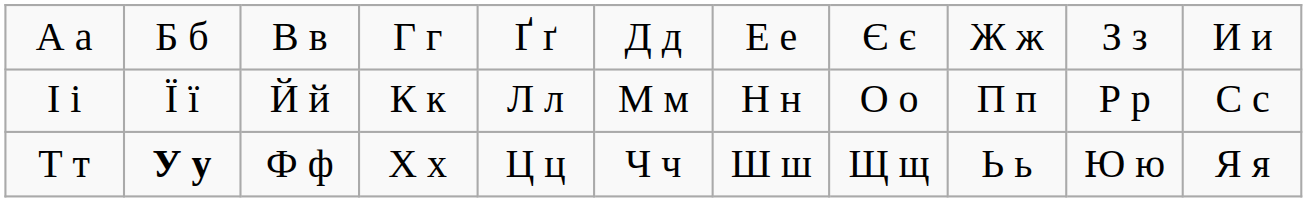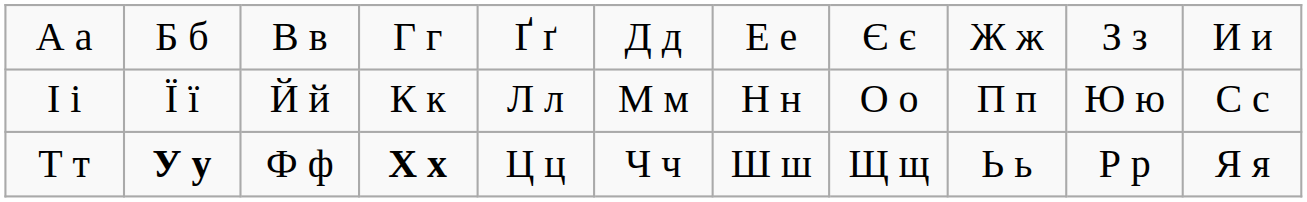(1125, 100) Р р -> (1125, 100) Ю ю
(418, 164) normal -> (418, 164) bold
(1125, 164) Ю ю -> (1125, 164) Р р
